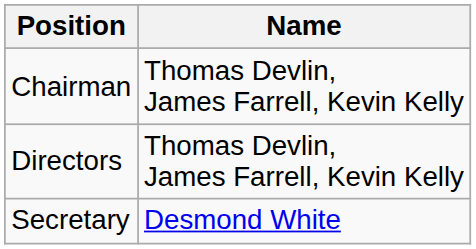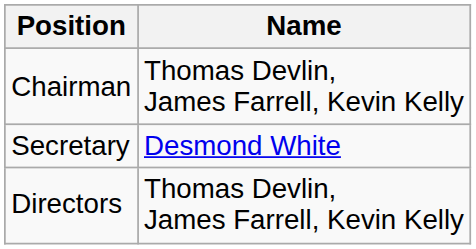rows swapped: (70, 220) <-> (67, 160)
